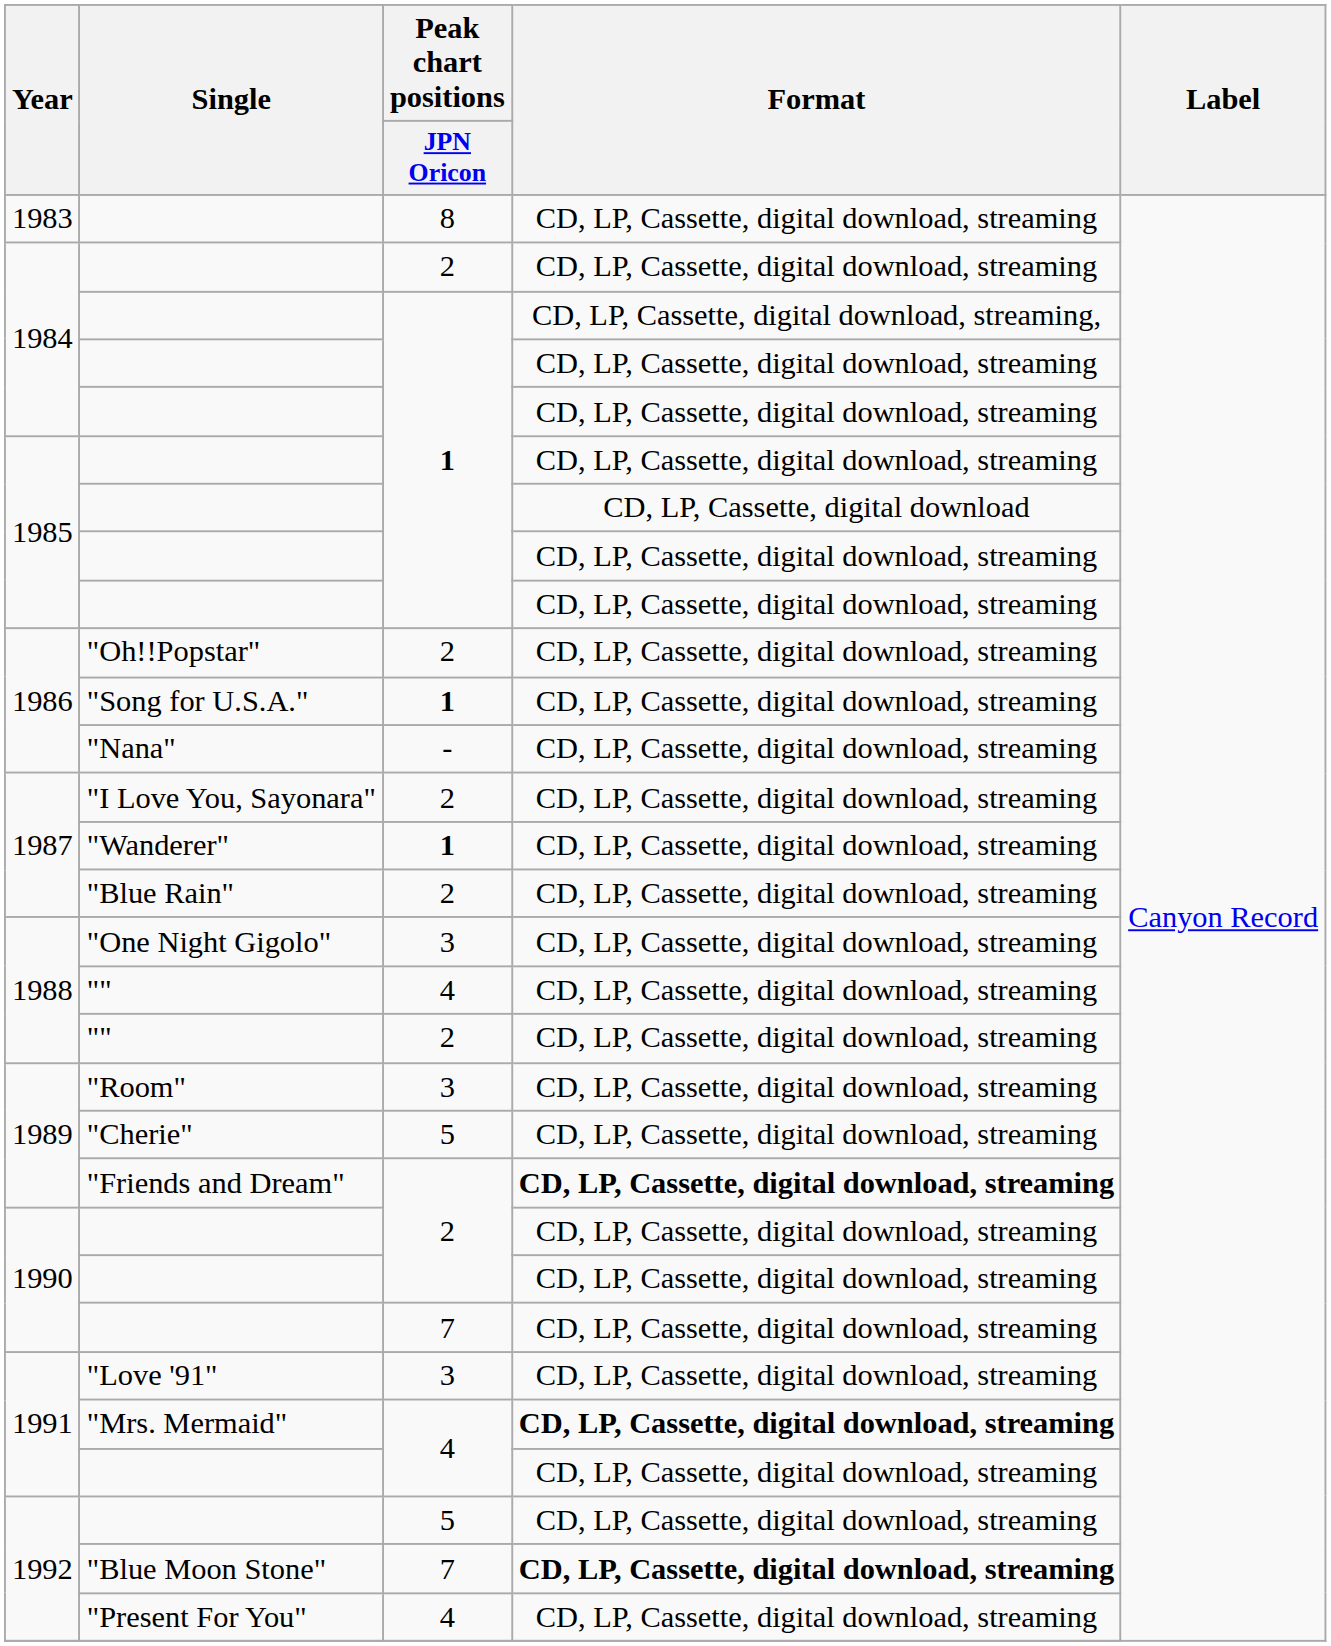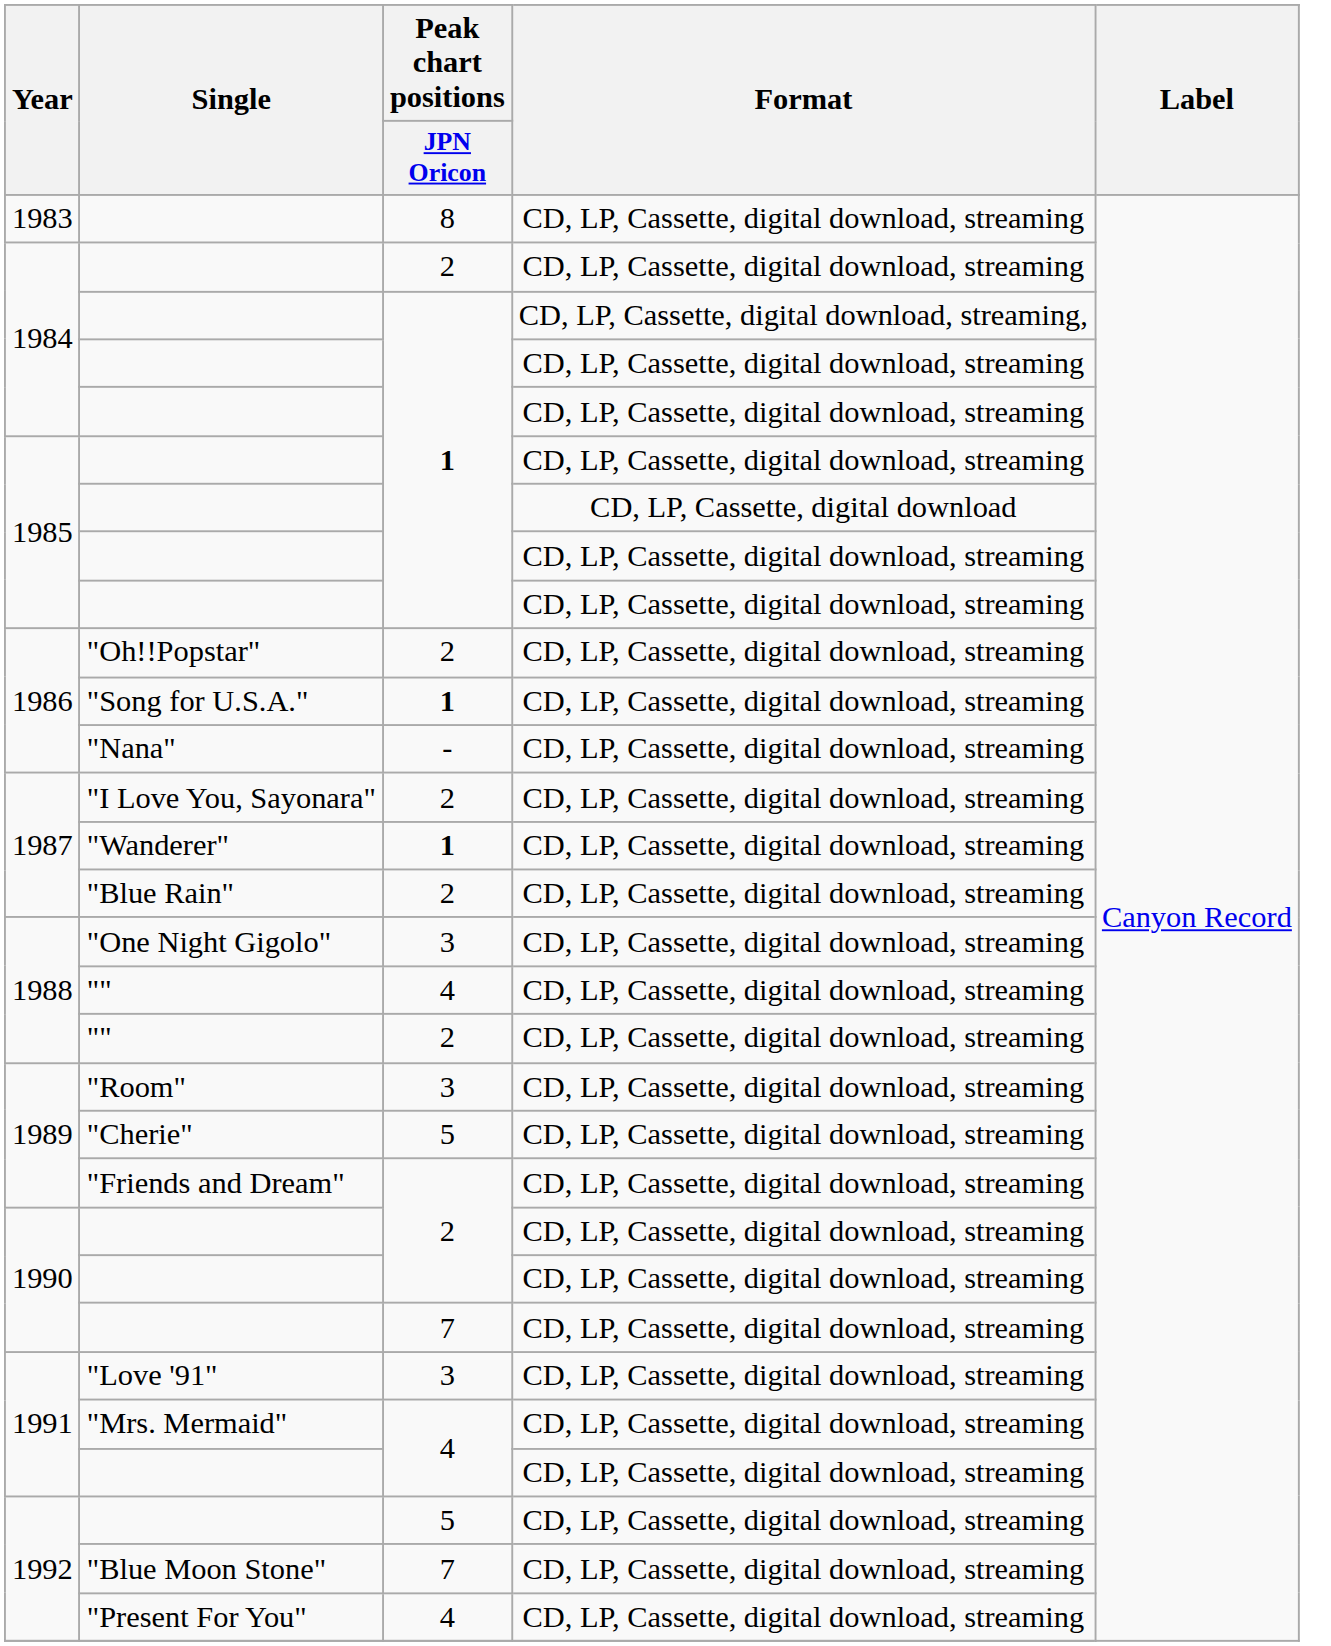(816, 1182) bold -> (803, 1182) normal
(816, 1423) bold -> (803, 1423) normal
(816, 1568) bold -> (803, 1568) normal
